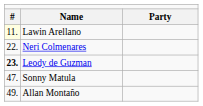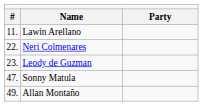(12, 32) lightyellow background -> (12, 32) no background
(12, 63) bold -> (12, 63) normal
